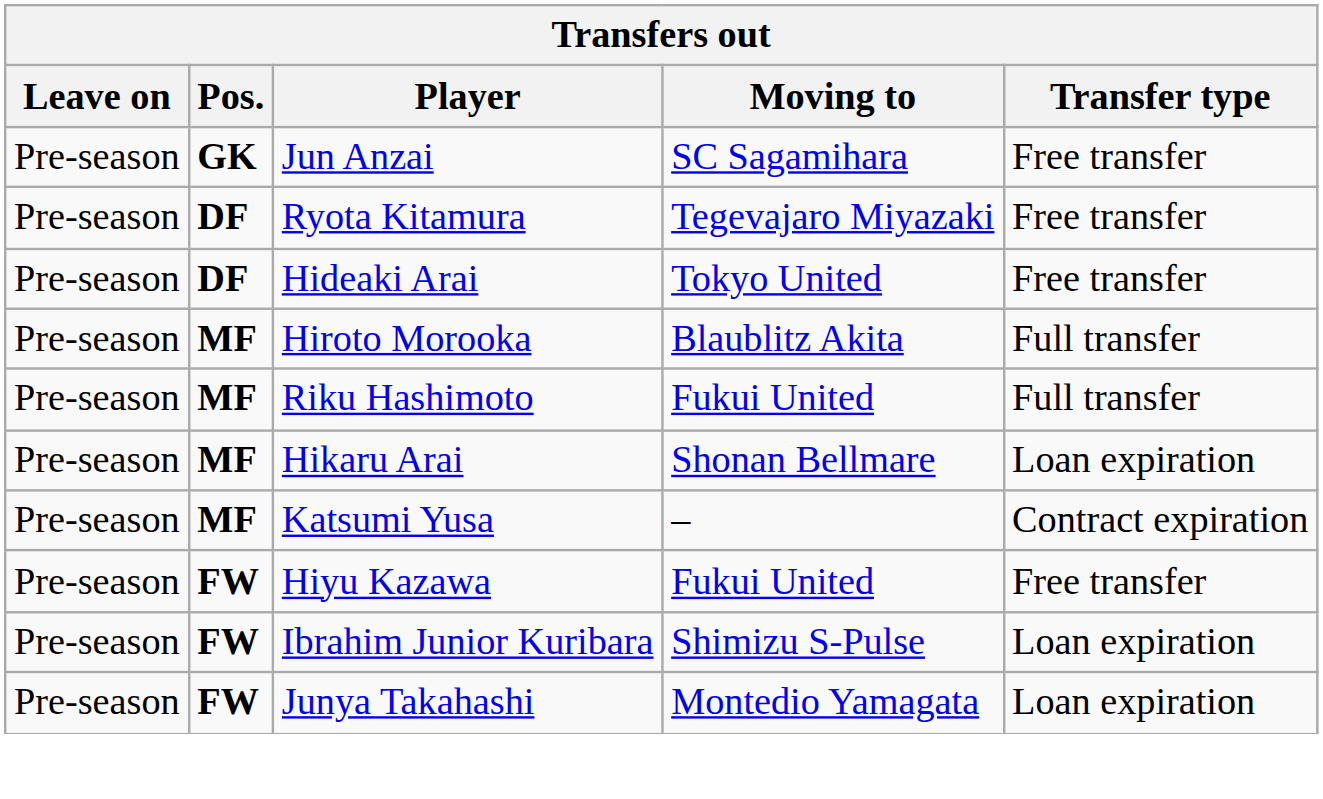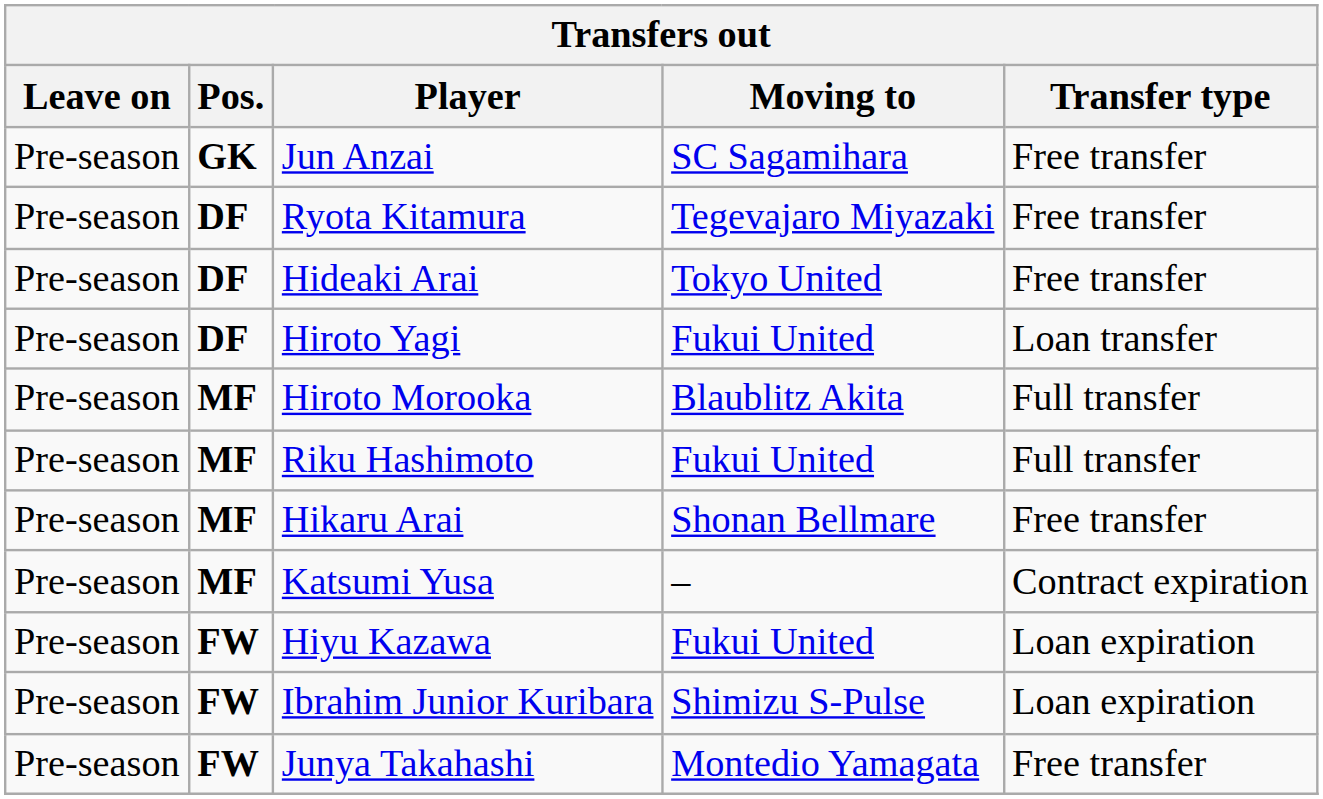+ row: (371, 338)
(1134, 459) Loan expiration -> (1109, 519) Free transfer
(1109, 580) Free transfer -> (1134, 641) Loan expiration
(1134, 701) Loan expiration -> (1109, 762) Free transfer
